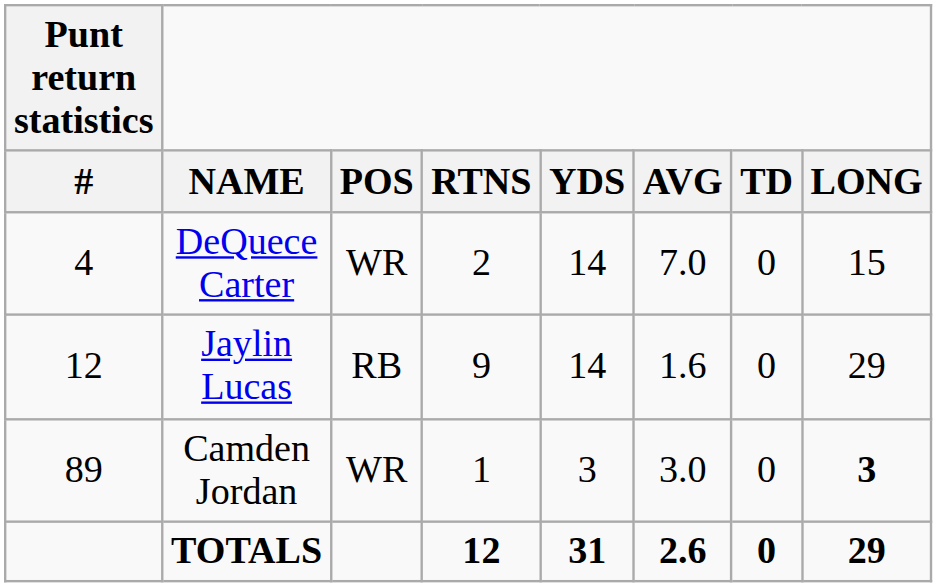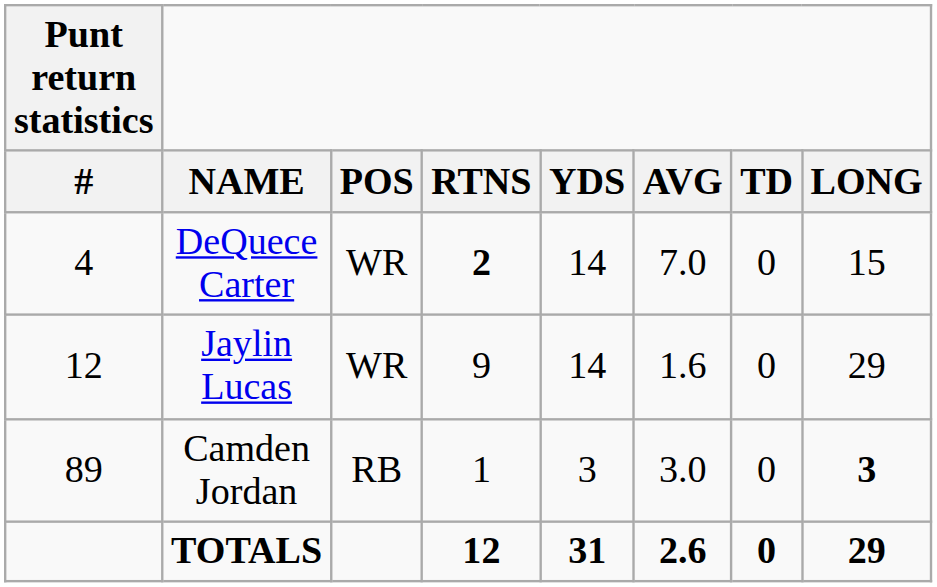(481, 262) normal -> (481, 262) bold
(377, 365) RB -> (377, 365) WR
(377, 469) WR -> (377, 469) RB
